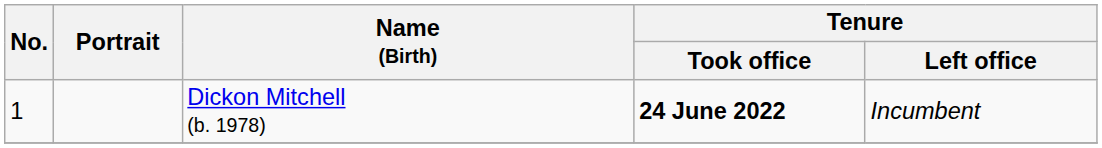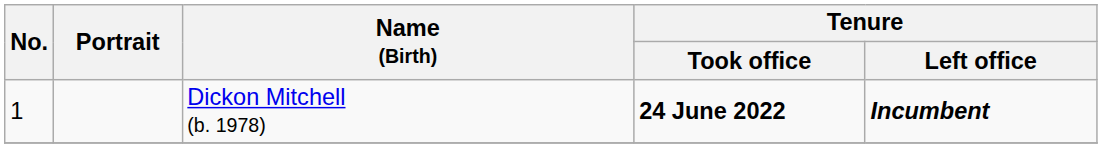(925, 110) normal -> (930, 110) bold
